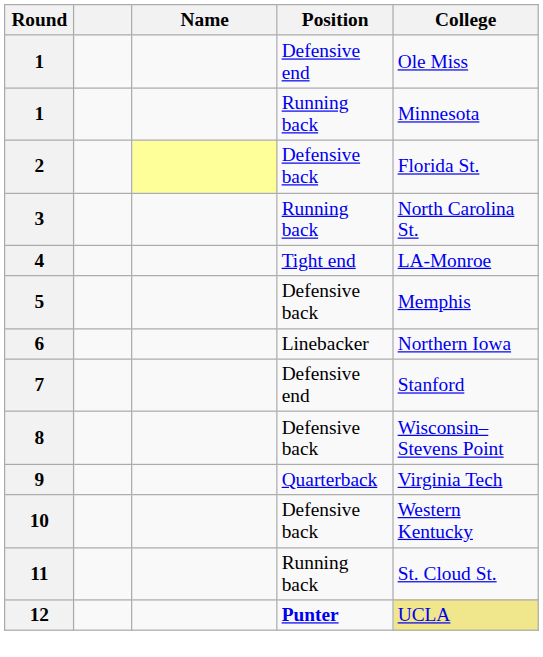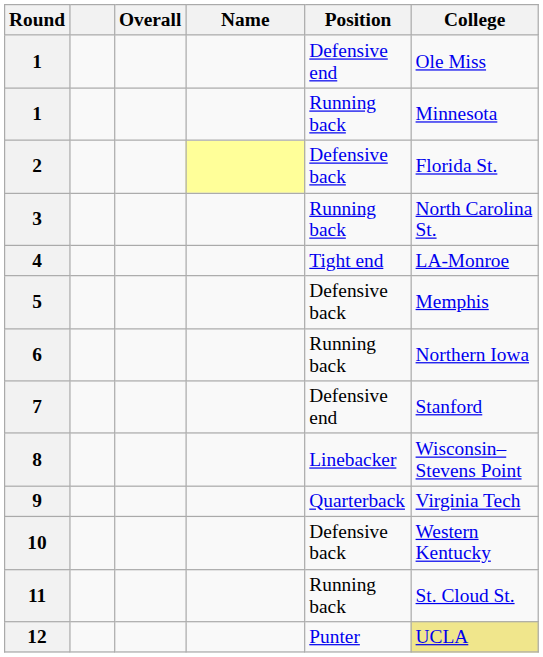+ column: (150, 19)
(325, 343) Linebacker -> (343, 354) Running back
(321, 437) Defensive back -> (353, 459) Linebacker
(310, 615) bold -> (335, 636) normal
